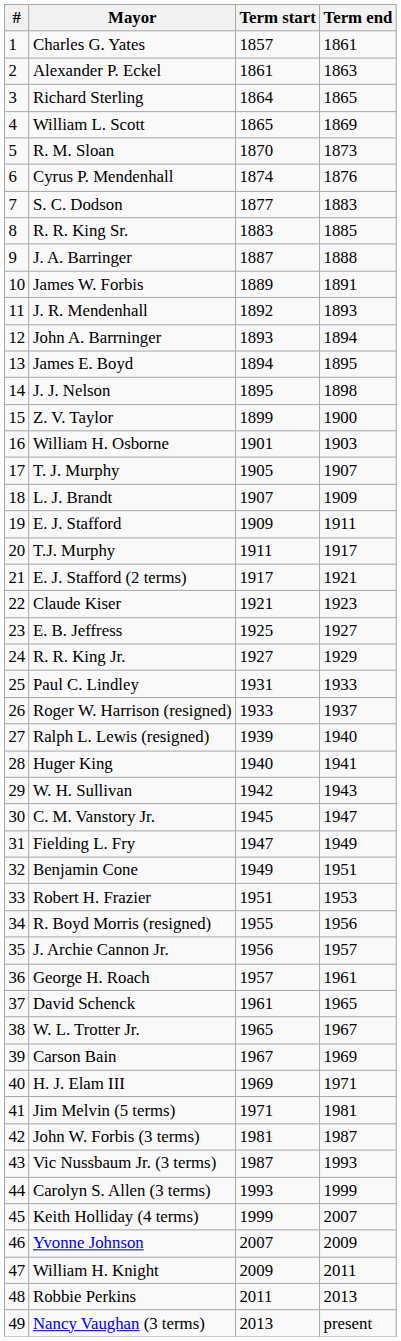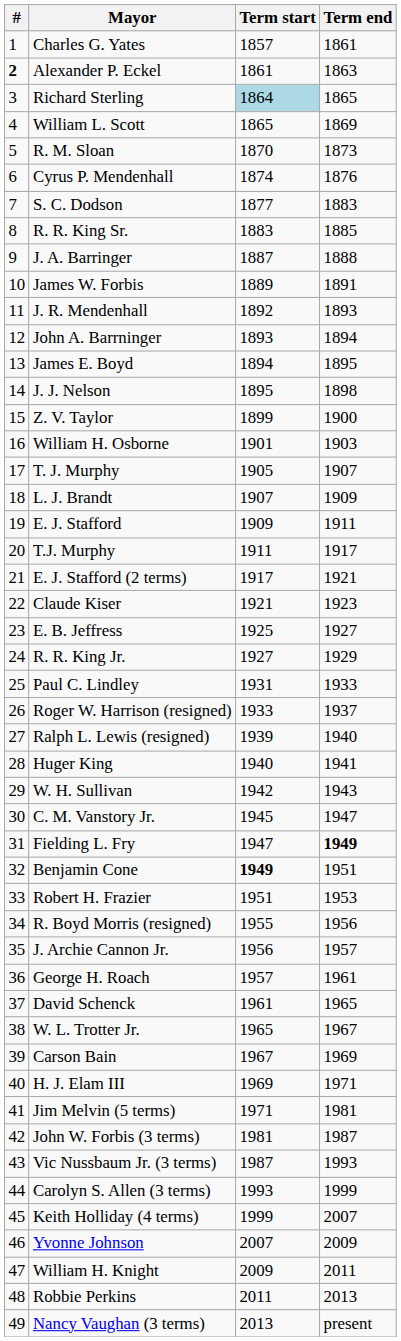(13, 71) normal -> (13, 71) bold
(256, 97) no background -> (256, 97) lightblue background
(340, 843) normal -> (340, 843) bold
(256, 870) normal -> (256, 870) bold
